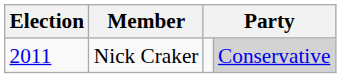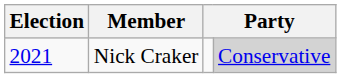(30, 55) 2011 -> (31, 55) 2021
